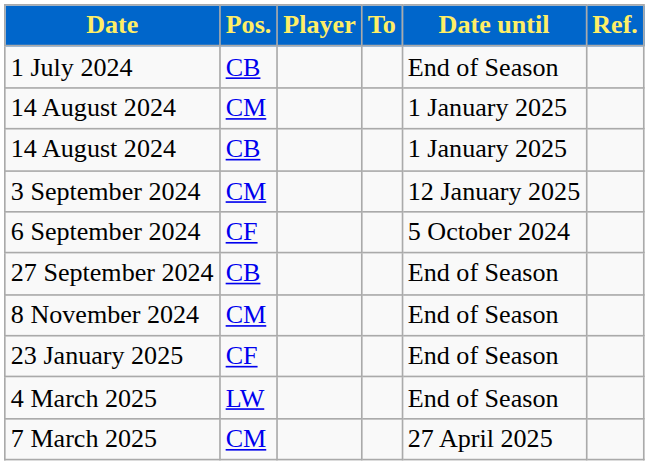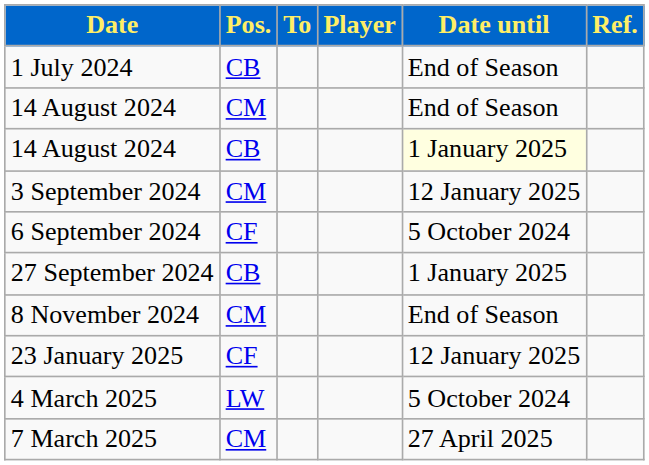columns swapped: (320, 25) <-> (382, 25)
(487, 107) 1 January 2025 -> (483, 107) End of Season
(487, 149) no background -> (487, 149) lightyellow background
(483, 273) End of Season -> (487, 273) 1 January 2025
(483, 356) End of Season -> (494, 356) 12 January 2025
(483, 397) End of Season -> (489, 397) 5 October 2024
